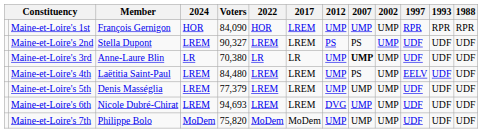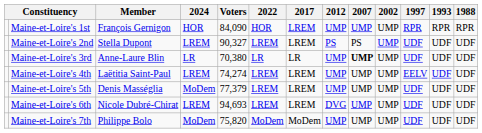(233, 74) 84,480 -> (233, 74) 74,274
(356, 74) PS -> (361, 74) UMP
(196, 89) LREM -> (199, 89) MoDem
